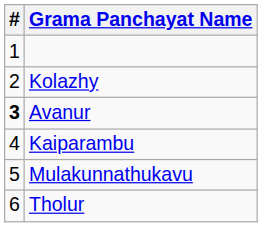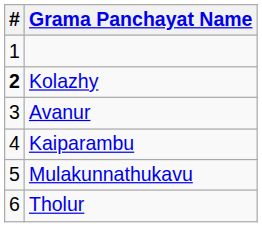(15, 81) normal -> (15, 81) bold
(15, 112) bold -> (15, 112) normal
